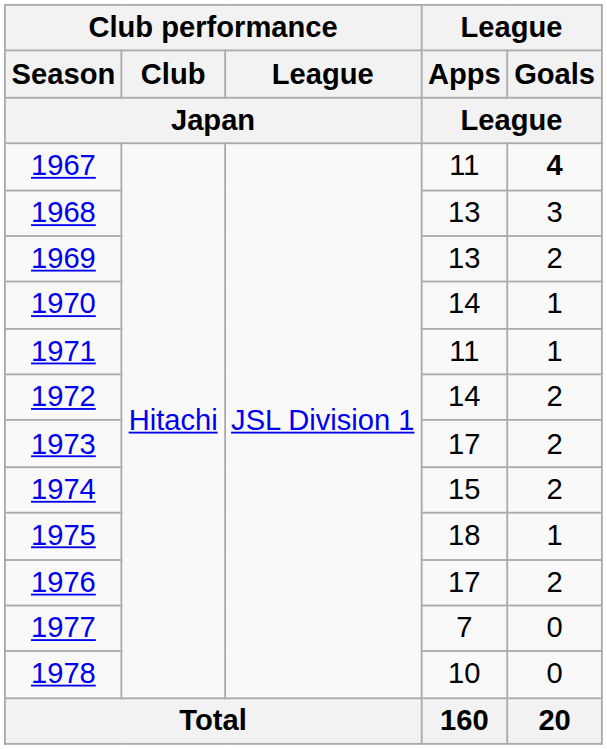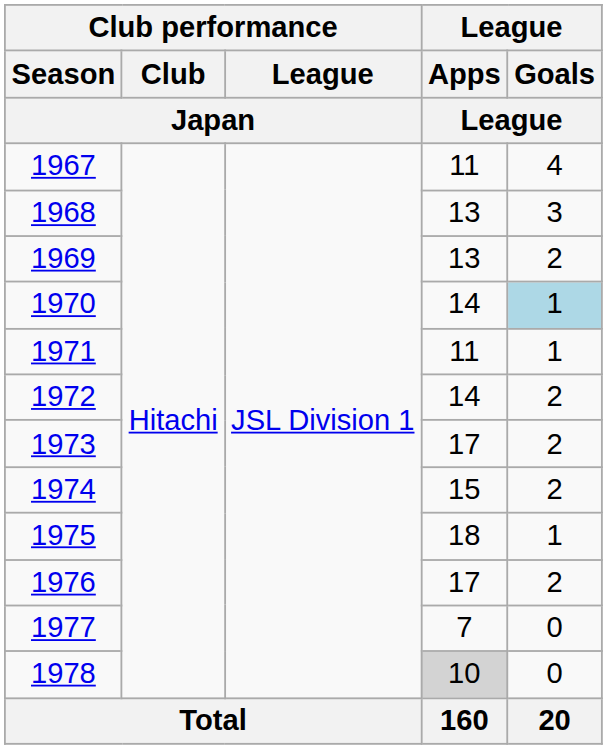(555, 166) bold -> (555, 166) normal
(555, 304) no background -> (555, 304) lightblue background
(464, 674) no background -> (464, 674) lightgrey background
